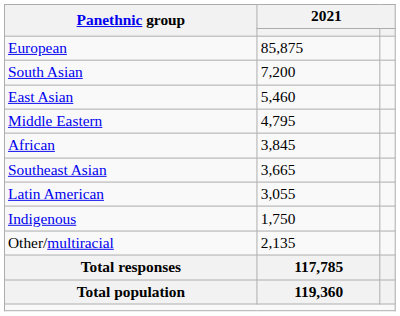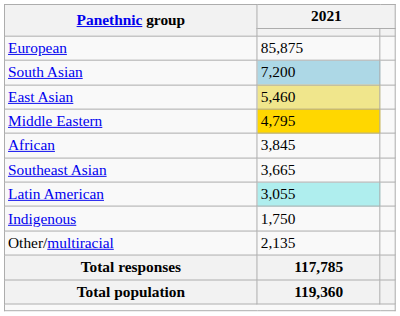(278, 72) no background -> (278, 72) lightblue background
(278, 96) no background -> (278, 96) khaki background
(278, 121) no background -> (278, 121) gold background
(278, 194) no background -> (278, 194) paleturquoise background
